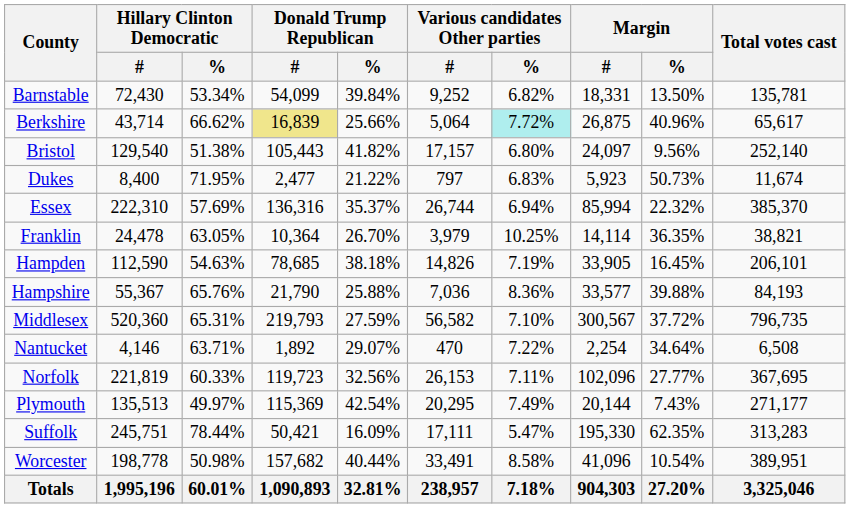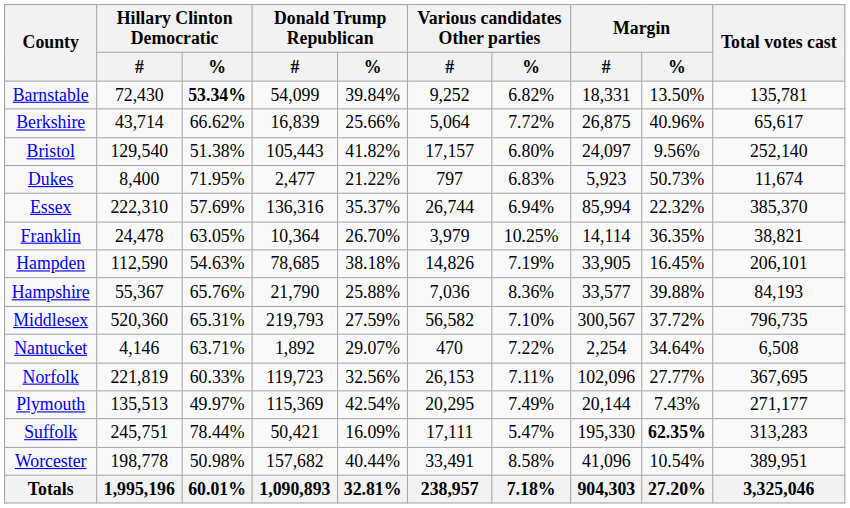(217, 94) normal -> (217, 94) bold
(295, 123) khaki background -> (295, 123) no background
(531, 123) paleturquoise background -> (531, 123) no background
(677, 432) normal -> (677, 432) bold
